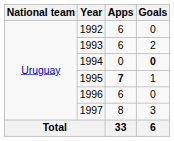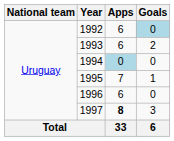(153, 29) no background -> (153, 29) lightblue background
(121, 62) no background -> (121, 62) lightblue background
(153, 62) bold -> (153, 62) normal
(121, 78) bold -> (121, 78) normal
(121, 111) normal -> (121, 111) bold
